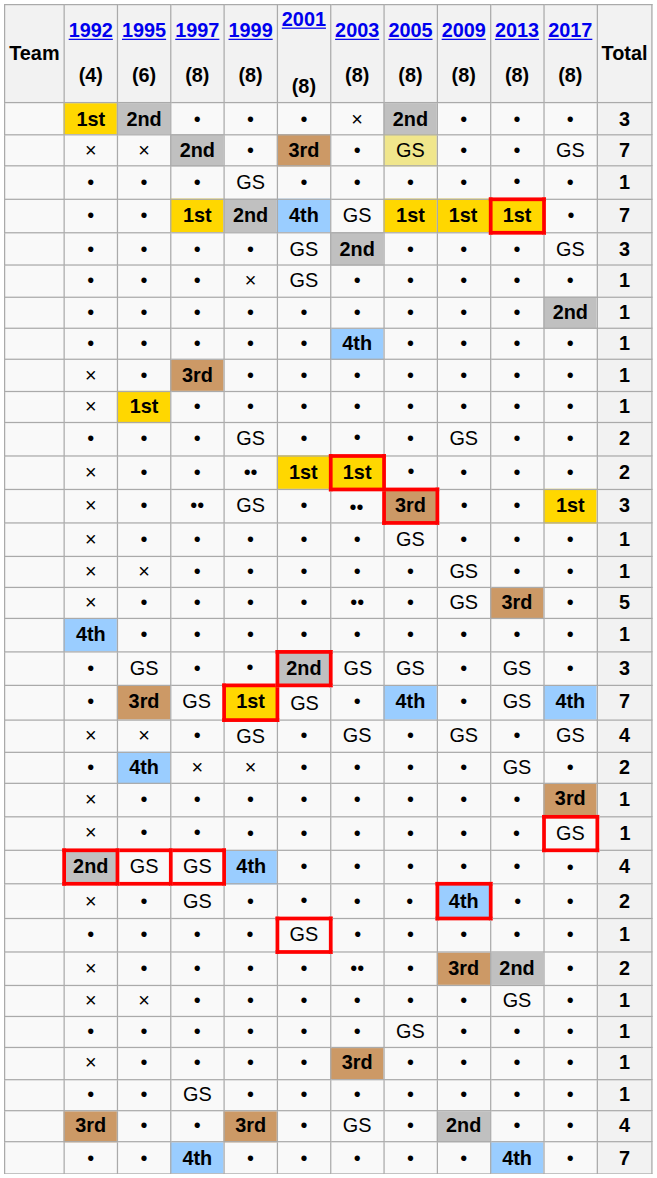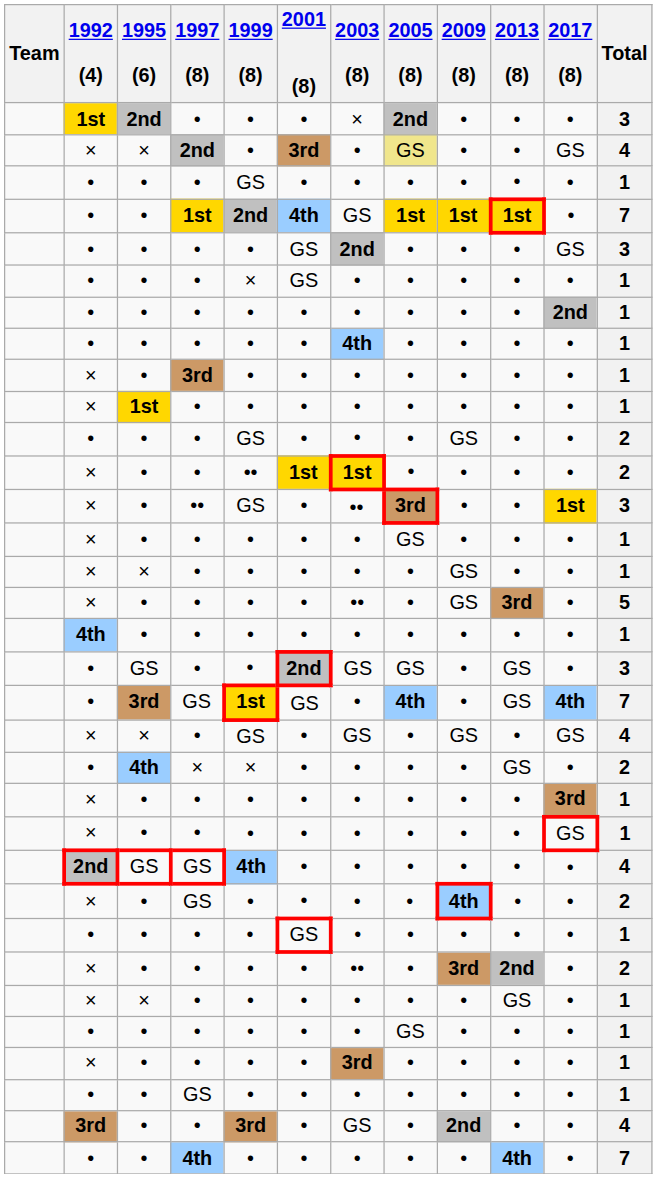(624, 150) 7 -> (624, 150) 4
